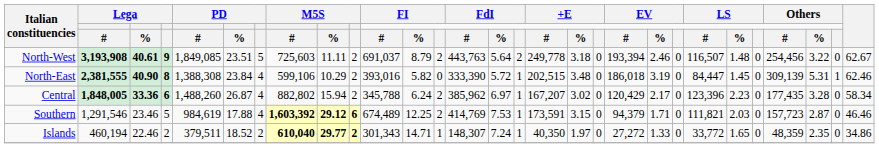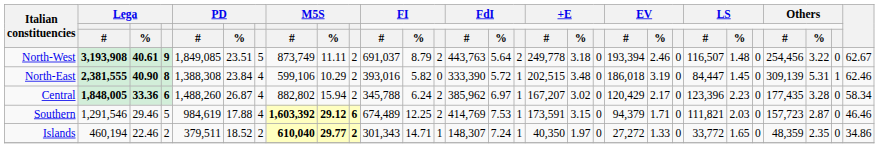(296, 57) 725,603 -> (296, 57) 873,749
(145, 114) 23.46 -> (145, 114) 29.46
